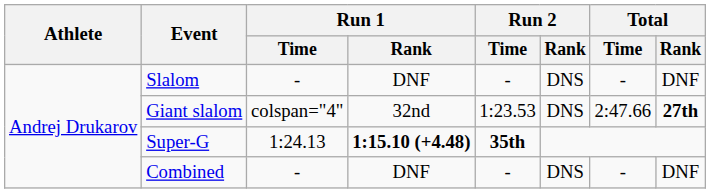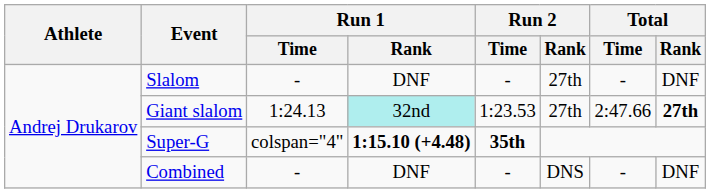(565, 80) DNS -> (565, 80) 27th
(297, 111) colspan="4" -> (297, 111) 1:24.13
(411, 111) no background -> (411, 111) paleturquoise background
(565, 111) DNS -> (565, 111) 27th
(297, 142) 1:24.13 -> (297, 142) colspan="4"
